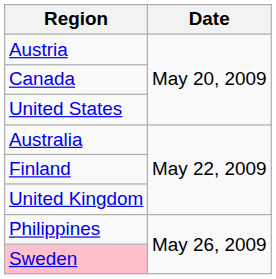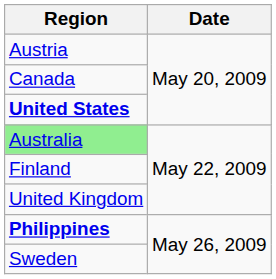(66, 109) normal -> (69, 109) bold
(46, 139) no background -> (46, 139) lightgreen background
(55, 229) normal -> (59, 229) bold
(43, 259) pink background -> (43, 259) no background
